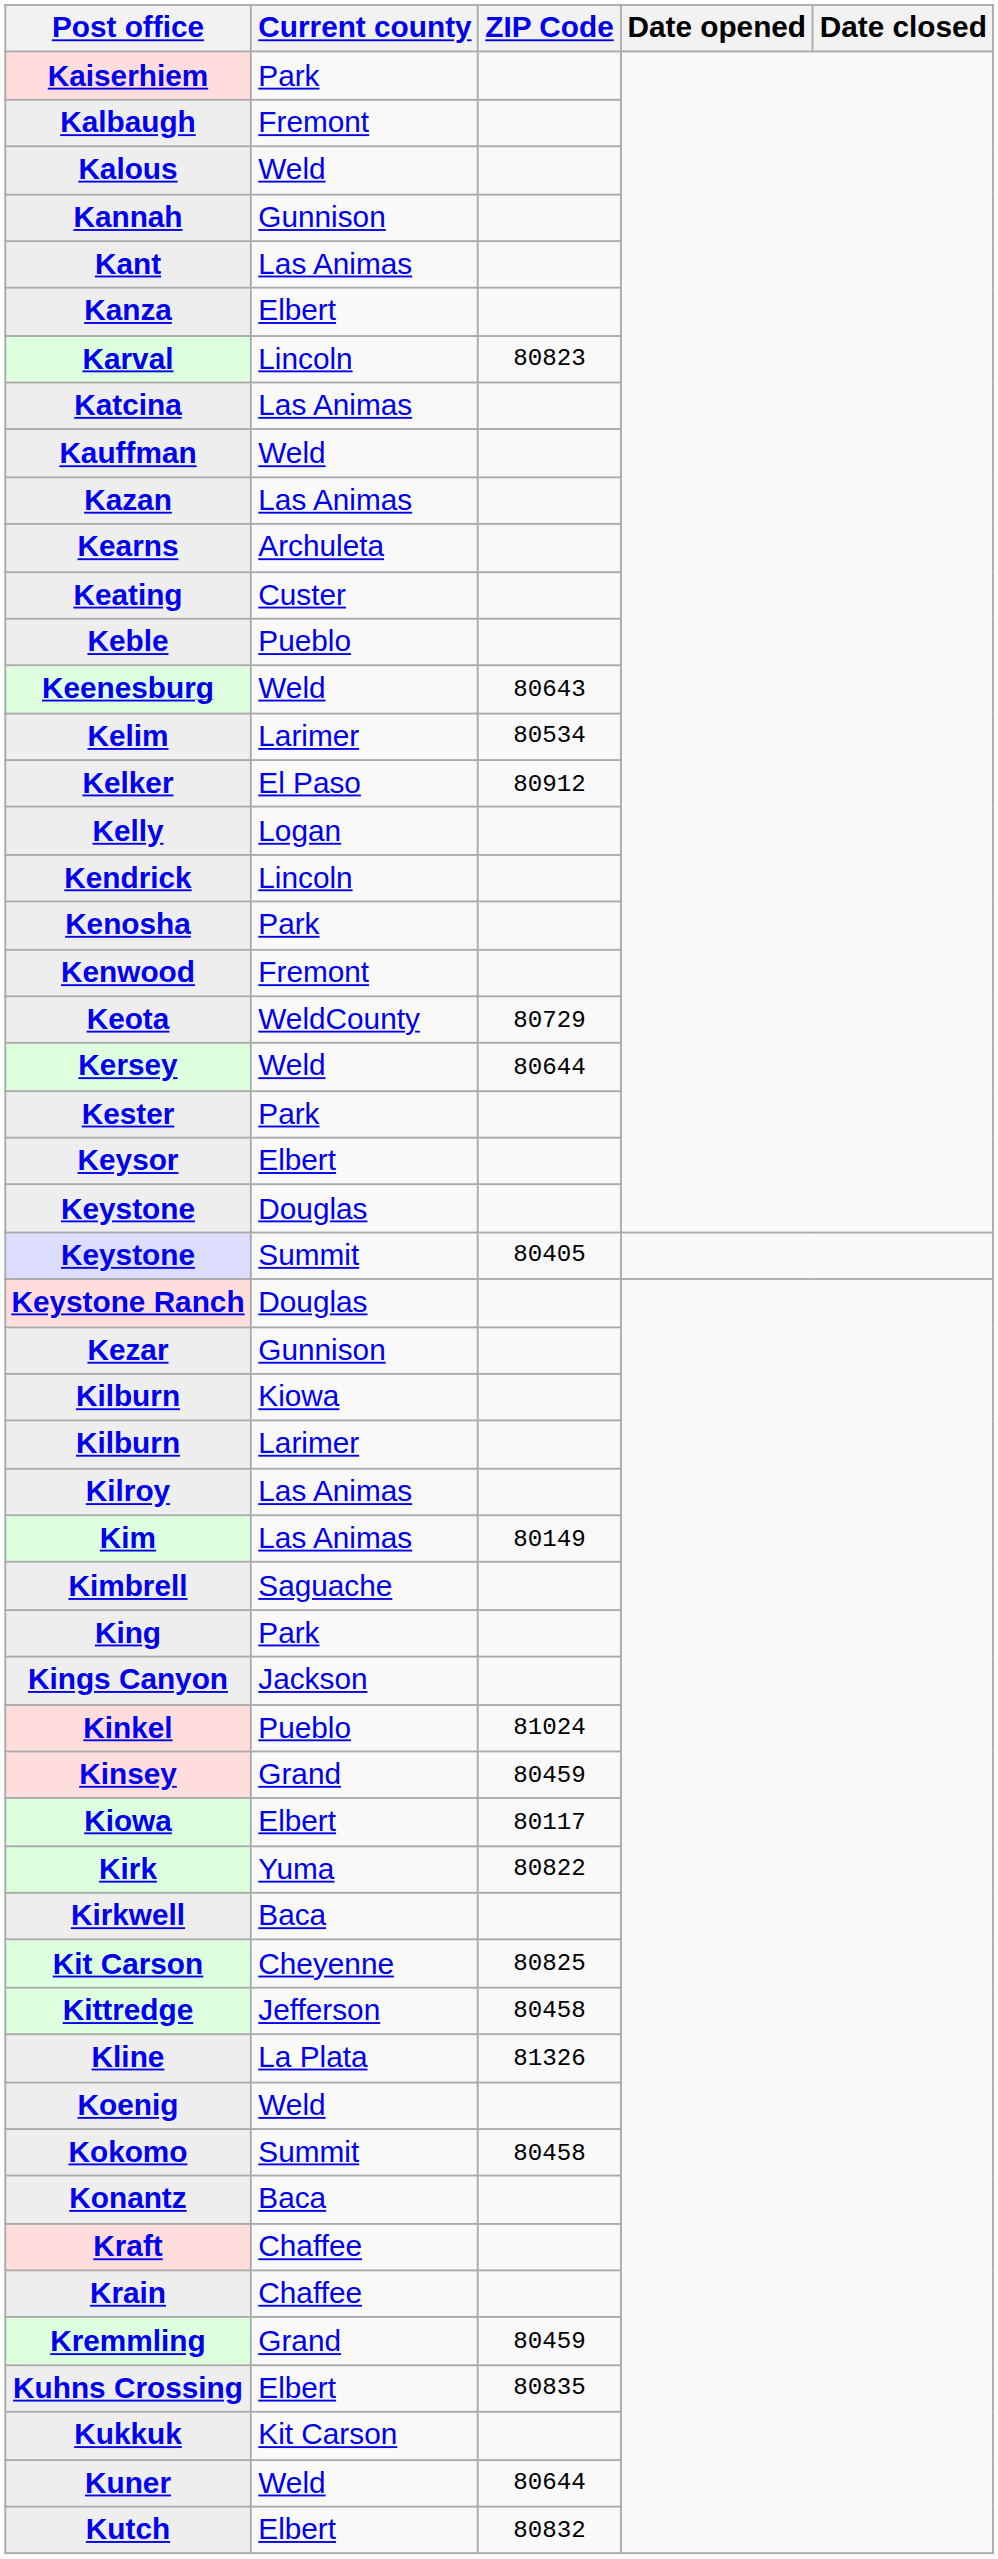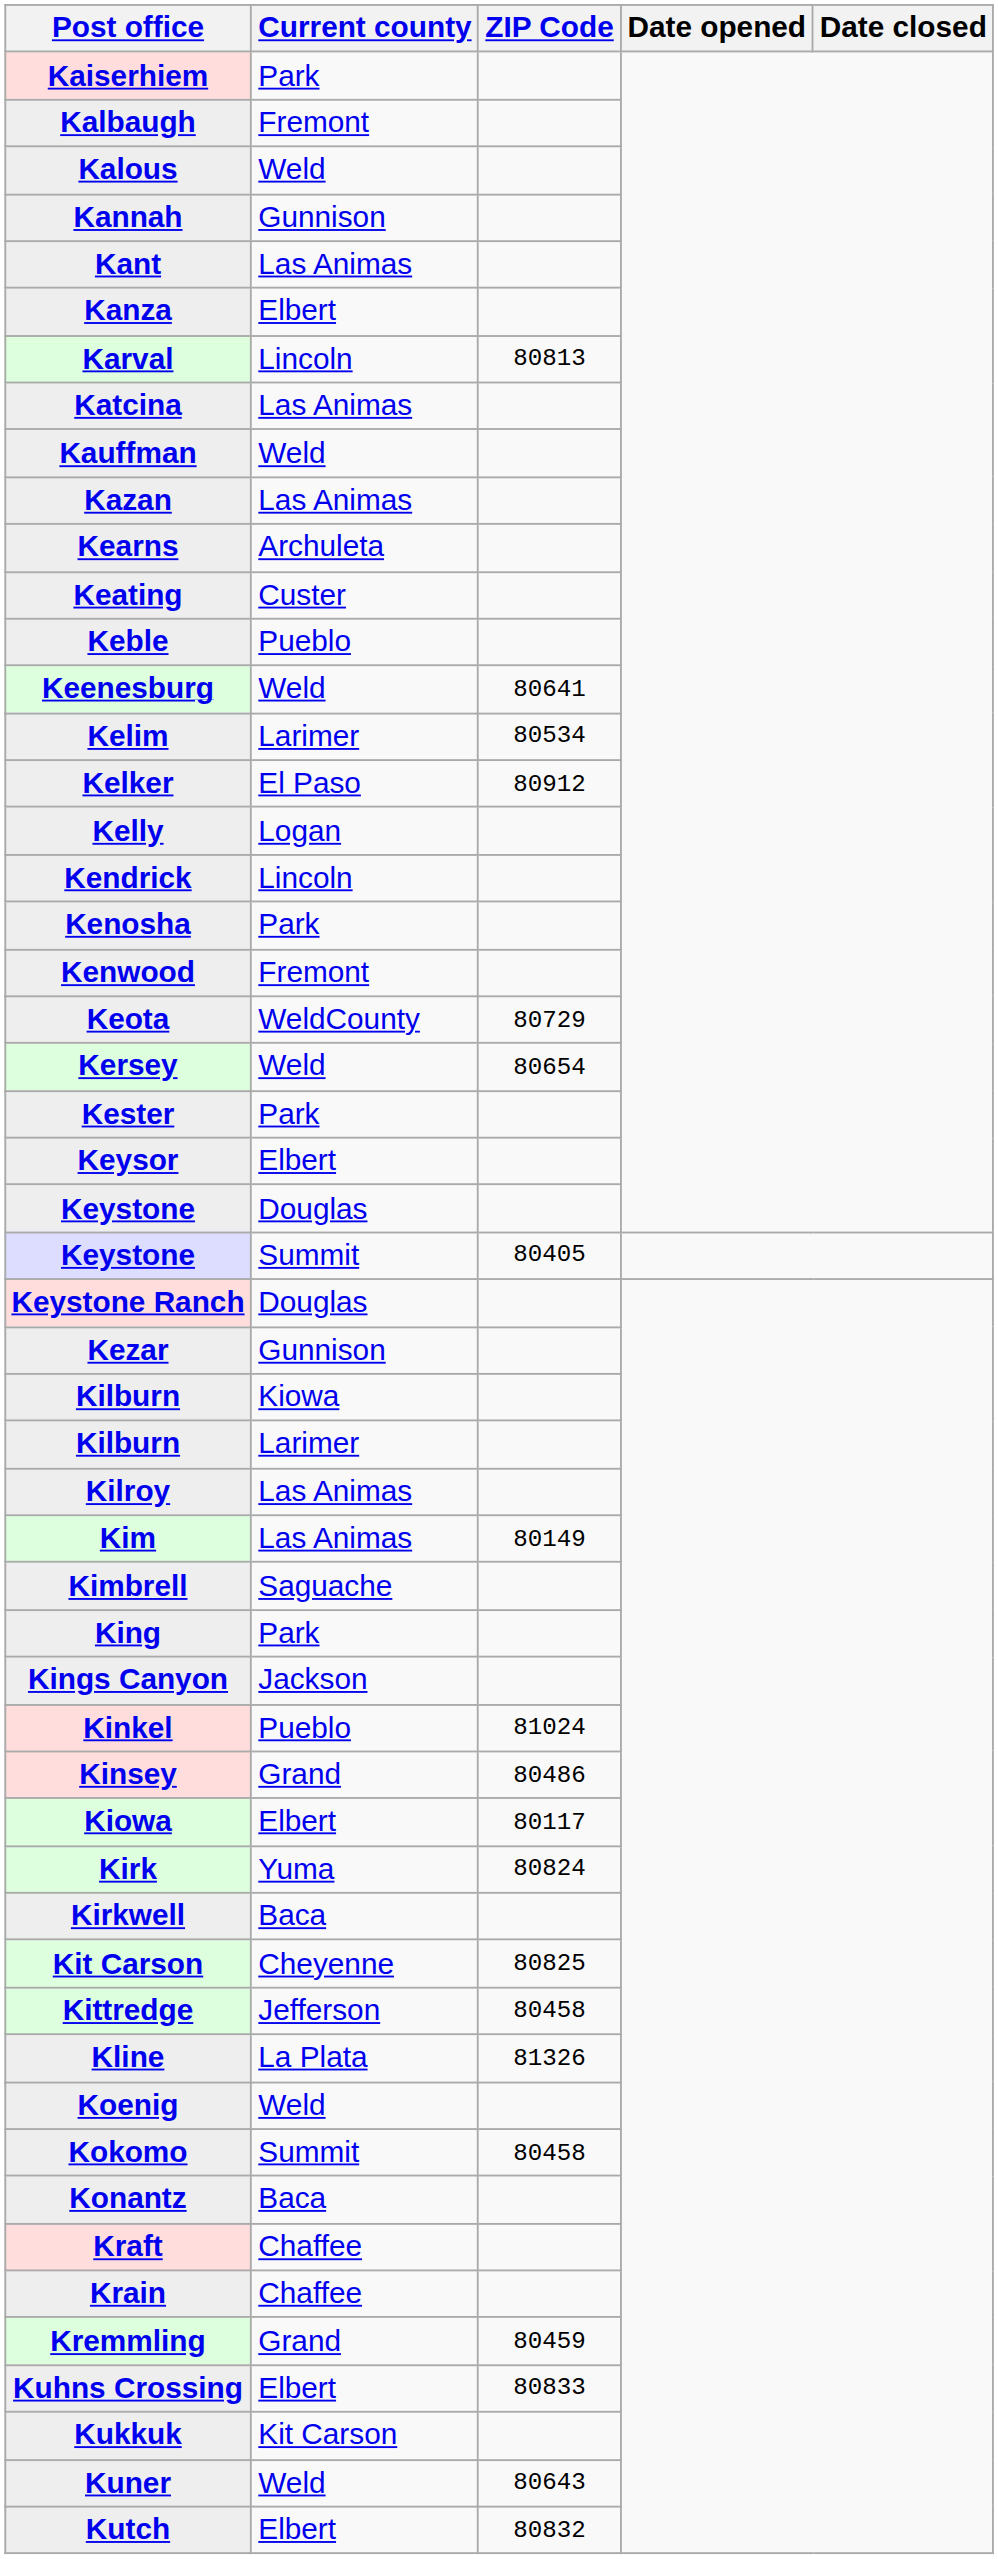(550, 359) 80823 -> (550, 359) 80813
(550, 689) 80643 -> (550, 689) 80641
(550, 1067) 80644 -> (550, 1067) 80654
(550, 1775) 80459 -> (550, 1775) 80486
(550, 1869) 80822 -> (550, 1869) 80824
(550, 2388) 80835 -> (550, 2388) 80833
(550, 2483) 80644 -> (550, 2483) 80643
